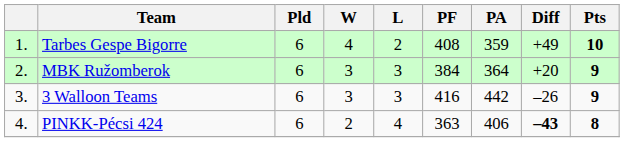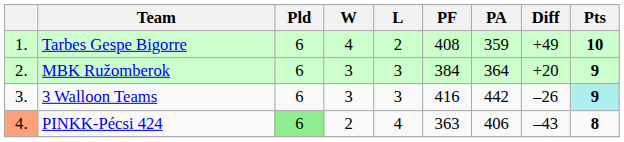(595, 96) no background -> (595, 96) paleturquoise background
(21, 123) no background -> (21, 123) lightsalmon background
(299, 123) no background -> (299, 123) lightgreen background
(546, 123) bold -> (546, 123) normal
